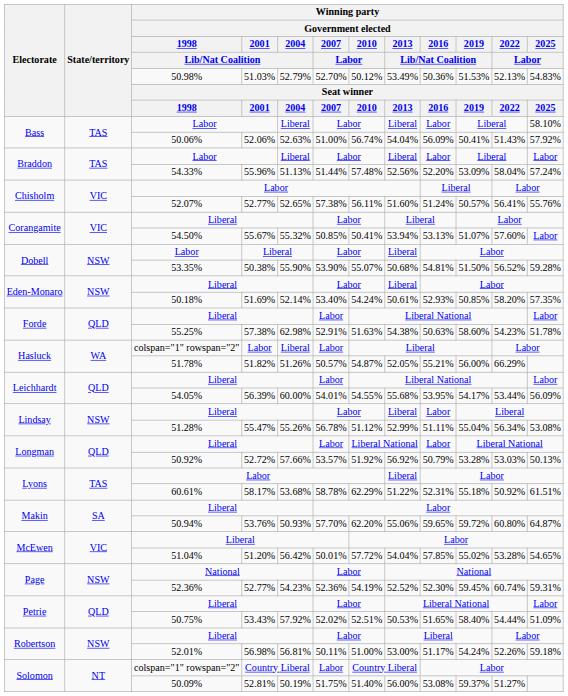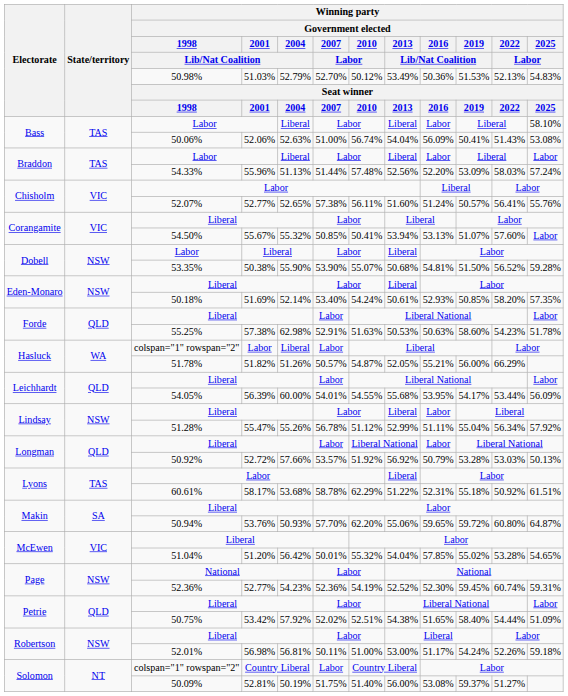(545, 140) 57.92% -> (545, 140) 53.08%
(510, 172) 58.04% -> (510, 172) 58.03%
(402, 332) 54.38% -> (402, 332) 50.53%
(545, 428) 53.08% -> (545, 428) 57.92%
(367, 556) 57.72% -> (367, 556) 55.32%
(260, 619) 53.43% -> (260, 619) 53.42%
(402, 619) 50.53% -> (402, 619) 54.38%
